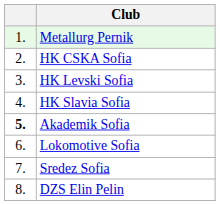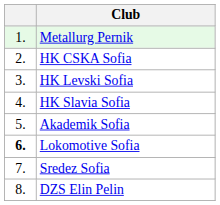(21, 124) bold -> (21, 124) normal
(21, 146) normal -> (21, 146) bold
